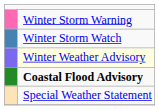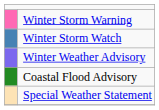(83, 57) lightyellow background -> (83, 57) no background
(82, 76) bold -> (79, 76) normal
